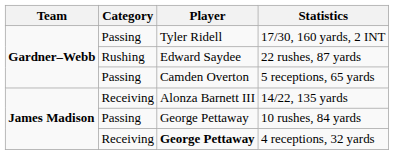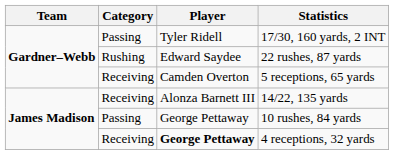(121, 77) Passing -> (128, 77) Receiving
